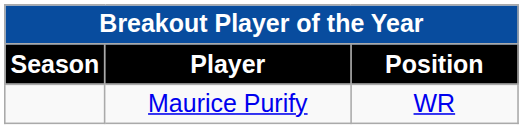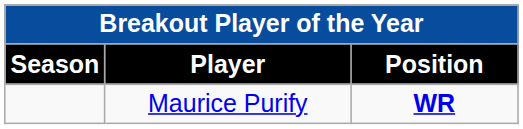(434, 103) normal -> (434, 103) bold
